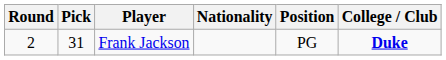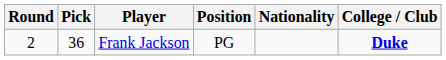columns swapped: (307, 17) <-> (235, 17)
(76, 42) 31 -> (76, 42) 36
